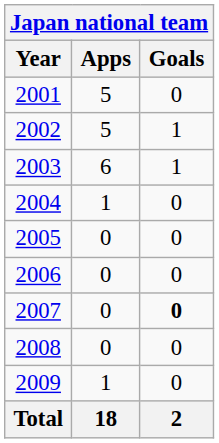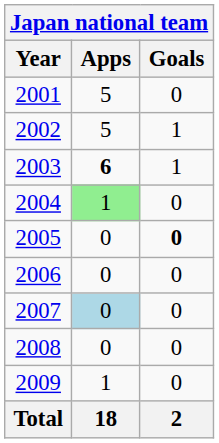(106, 166) normal -> (106, 166) bold
(106, 202) no background -> (106, 202) lightgreen background
(177, 238) normal -> (177, 238) bold
(106, 310) no background -> (106, 310) lightblue background
(177, 310) bold -> (177, 310) normal
